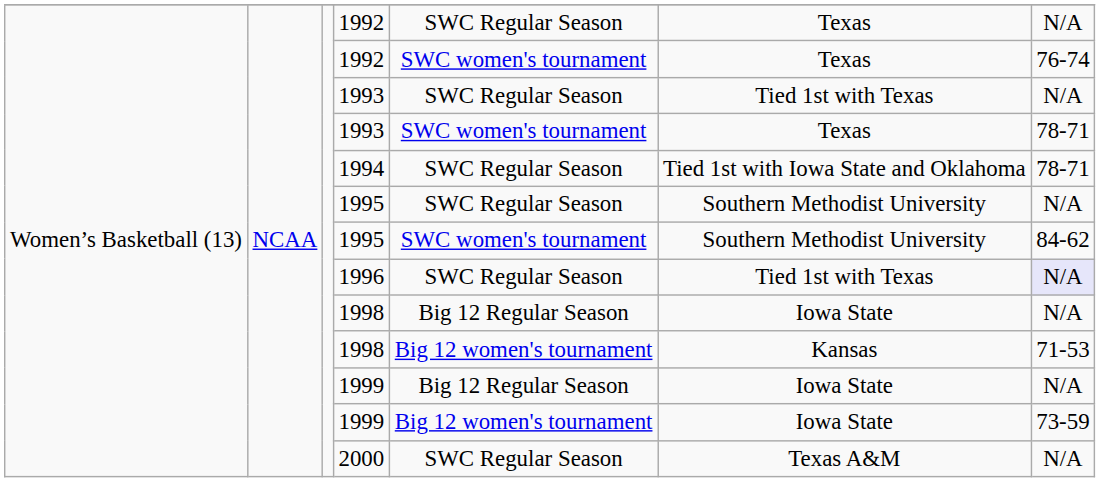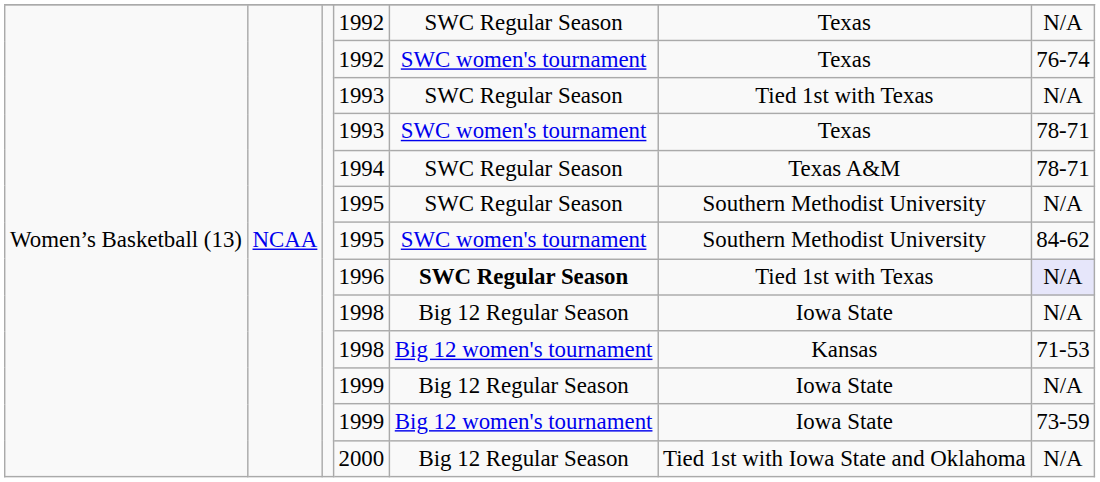(844, 167) Tied 1st with Iowa State and Oklahoma -> (844, 167) Texas A&M
(524, 276) normal -> (524, 276) bold
(524, 458) SWC Regular Season -> (524, 458) Big 12 Regular Season
(844, 458) Texas A&M -> (844, 458) Tied 1st with Iowa State and Oklahoma
